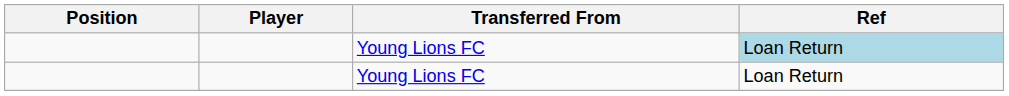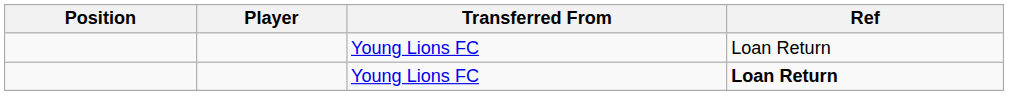(793, 47) lightblue background -> (781, 47) no background
(793, 76) normal -> (784, 76) bold
